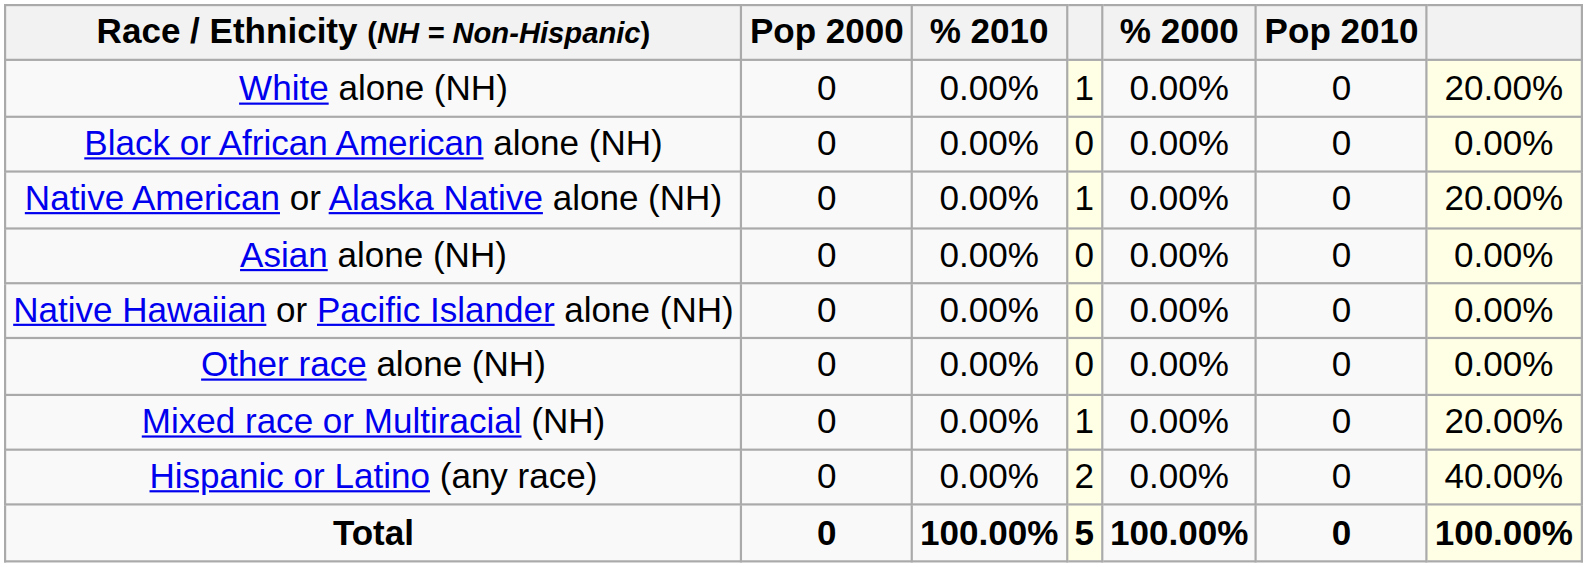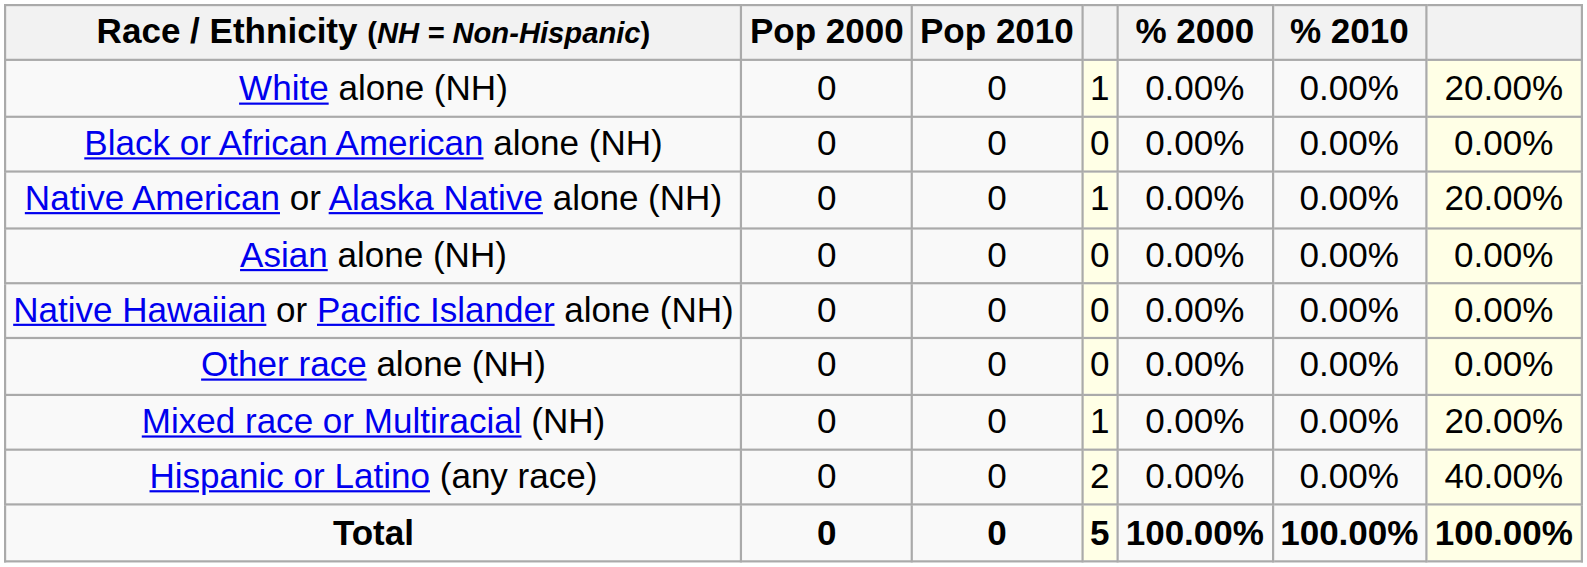columns swapped: (1342, 32) <-> (989, 32)
